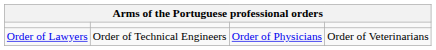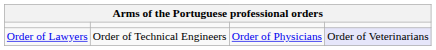(378, 36) no background -> (378, 36) lavender background
